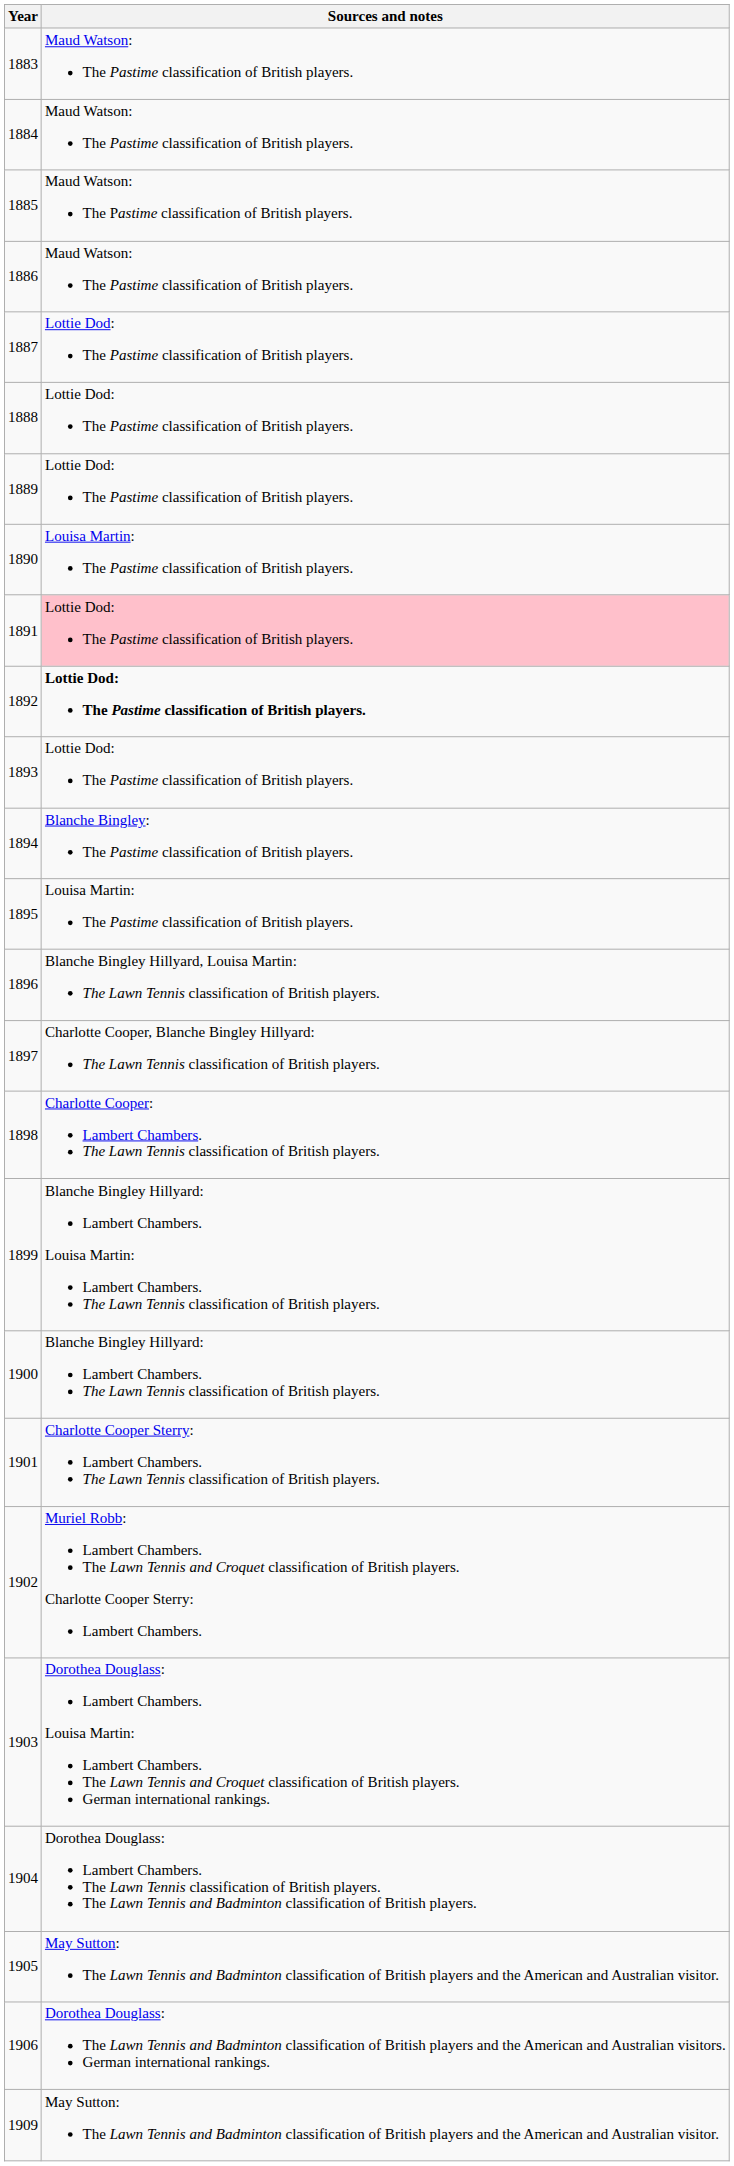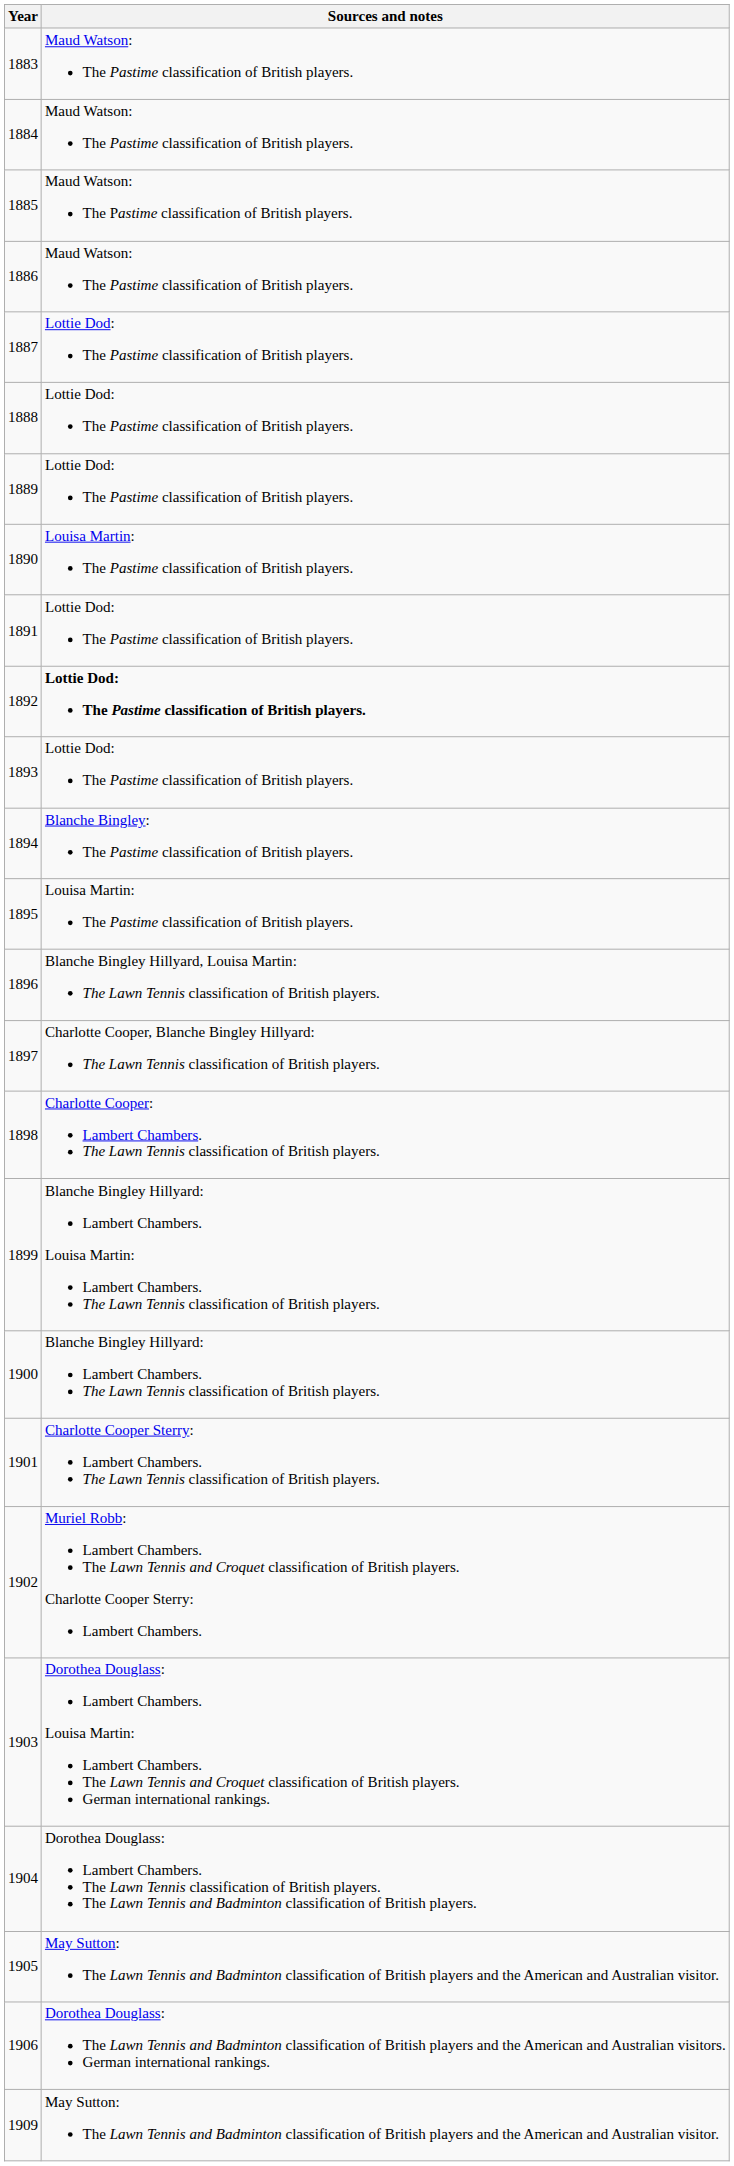(385, 623) pink background -> (385, 623) no background
